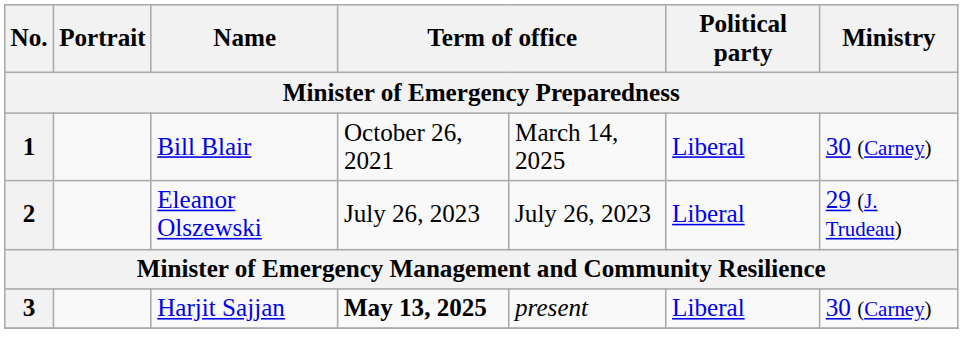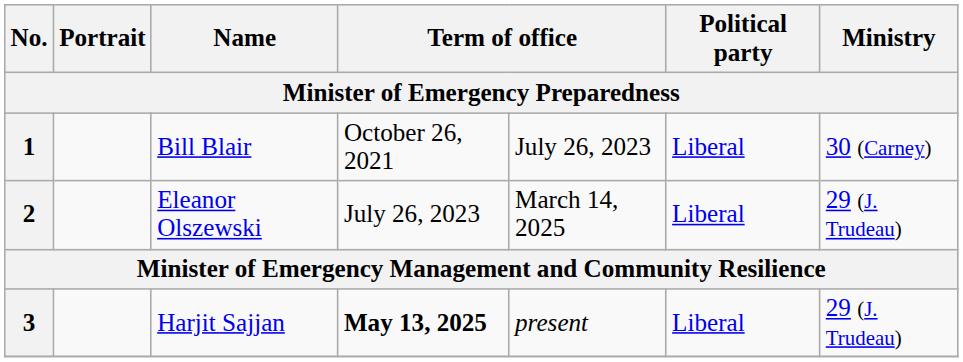(567, 146) March 14, 2025 -> (583, 146) July 26, 2023
(583, 214) July 26, 2023 -> (567, 214) March 14, 2025
(879, 308) 30 (Carney) -> (864, 322) 29 (J. Trudeau)
